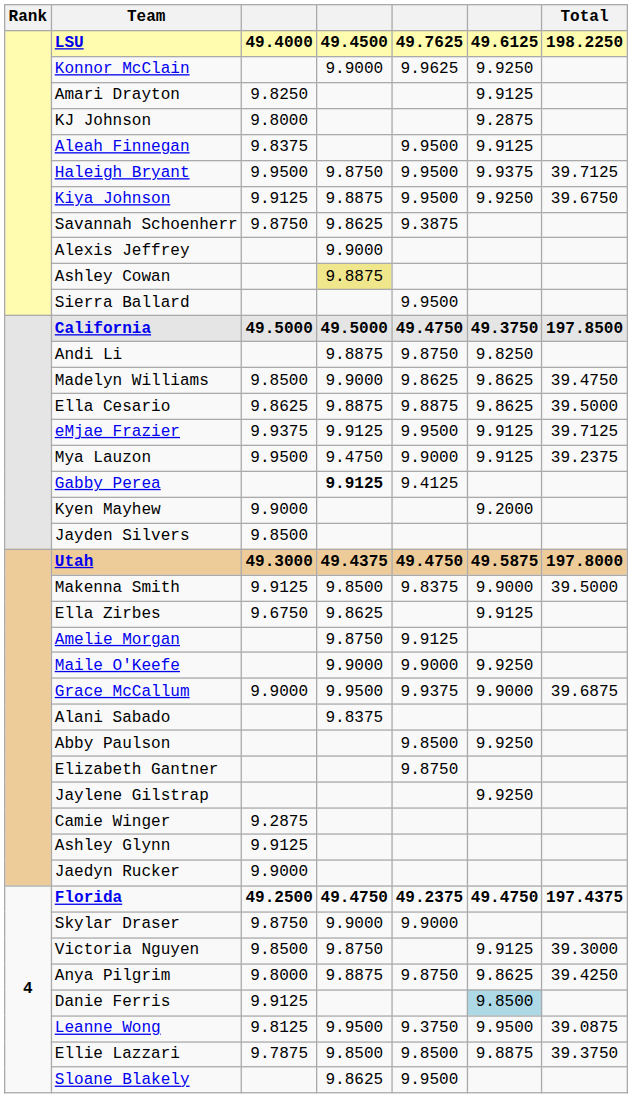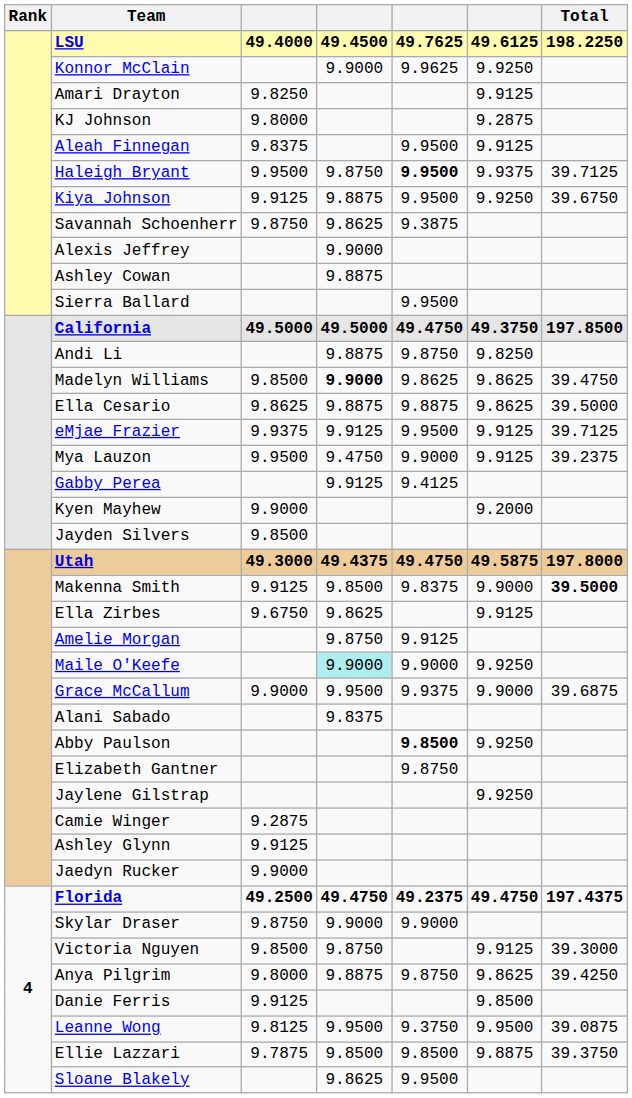(429, 173) normal -> (429, 173) bold
(354, 277) khaki background -> (354, 277) no background
(354, 381) normal -> (354, 381) bold
(354, 484) bold -> (354, 484) normal
(585, 588) normal -> (585, 588) bold
(354, 666) no background -> (354, 666) paleturquoise background
(429, 744) normal -> (429, 744) bold
(505, 1003) lightblue background -> (505, 1003) no background
